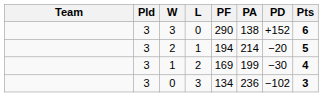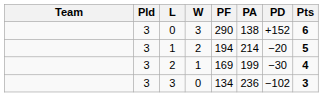columns swapped: (172, 13) <-> (198, 13)
